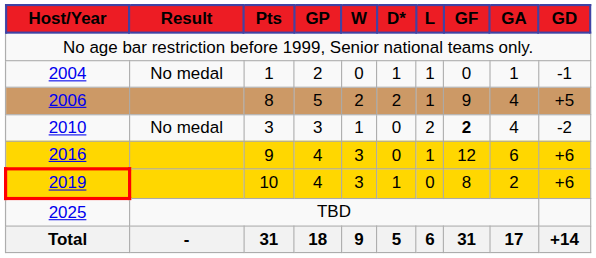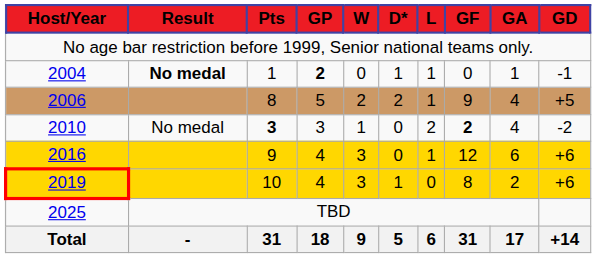(187, 73) normal -> (188, 73) bold
(318, 73) normal -> (320, 73) bold
(269, 127) normal -> (272, 127) bold
